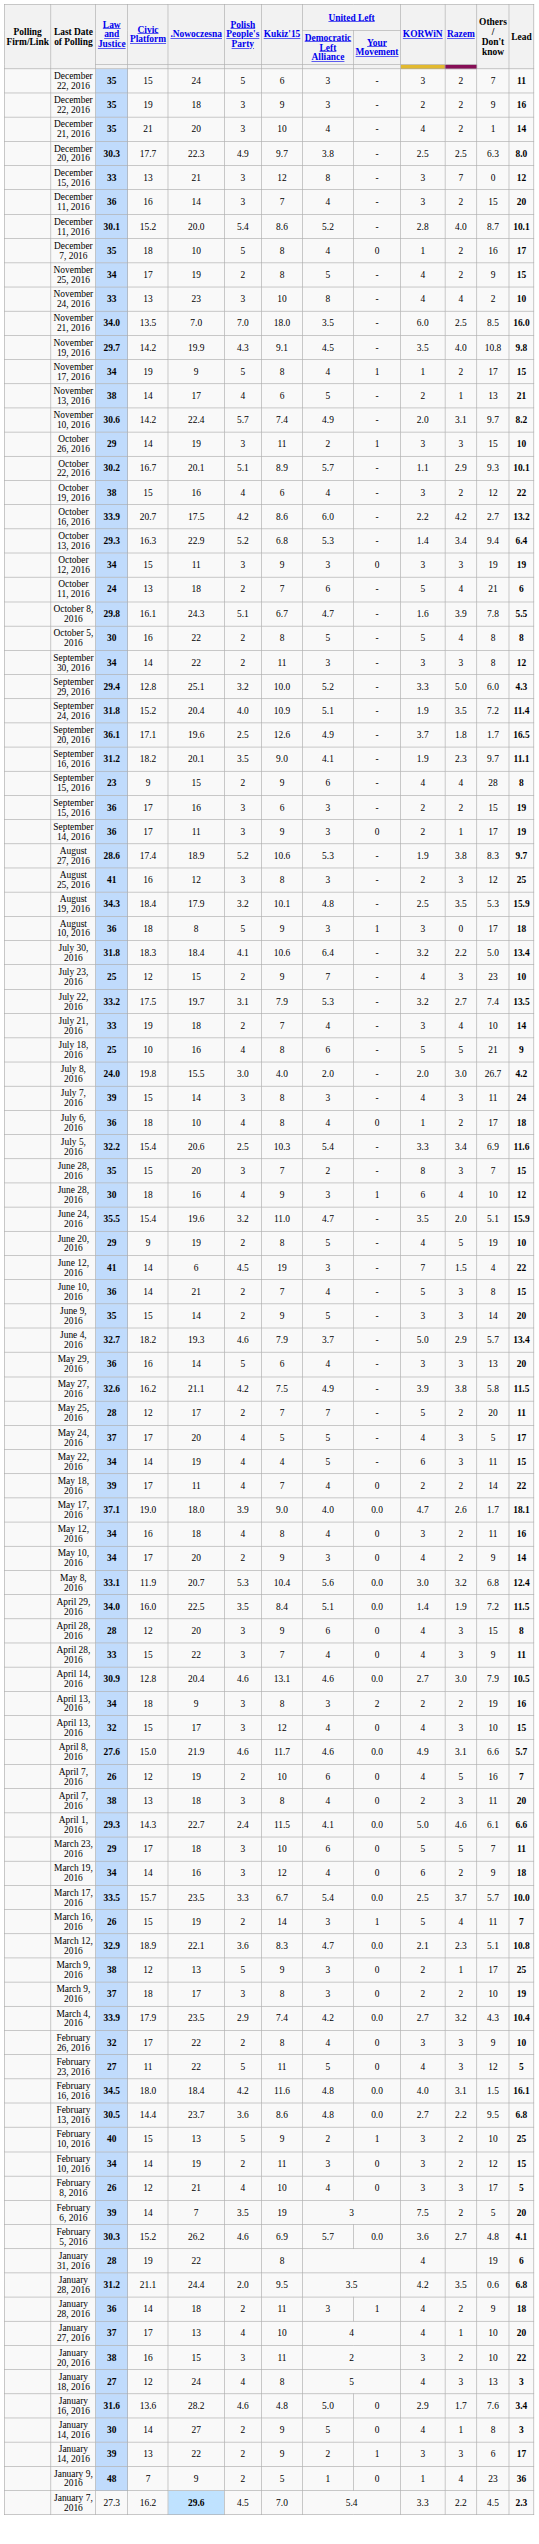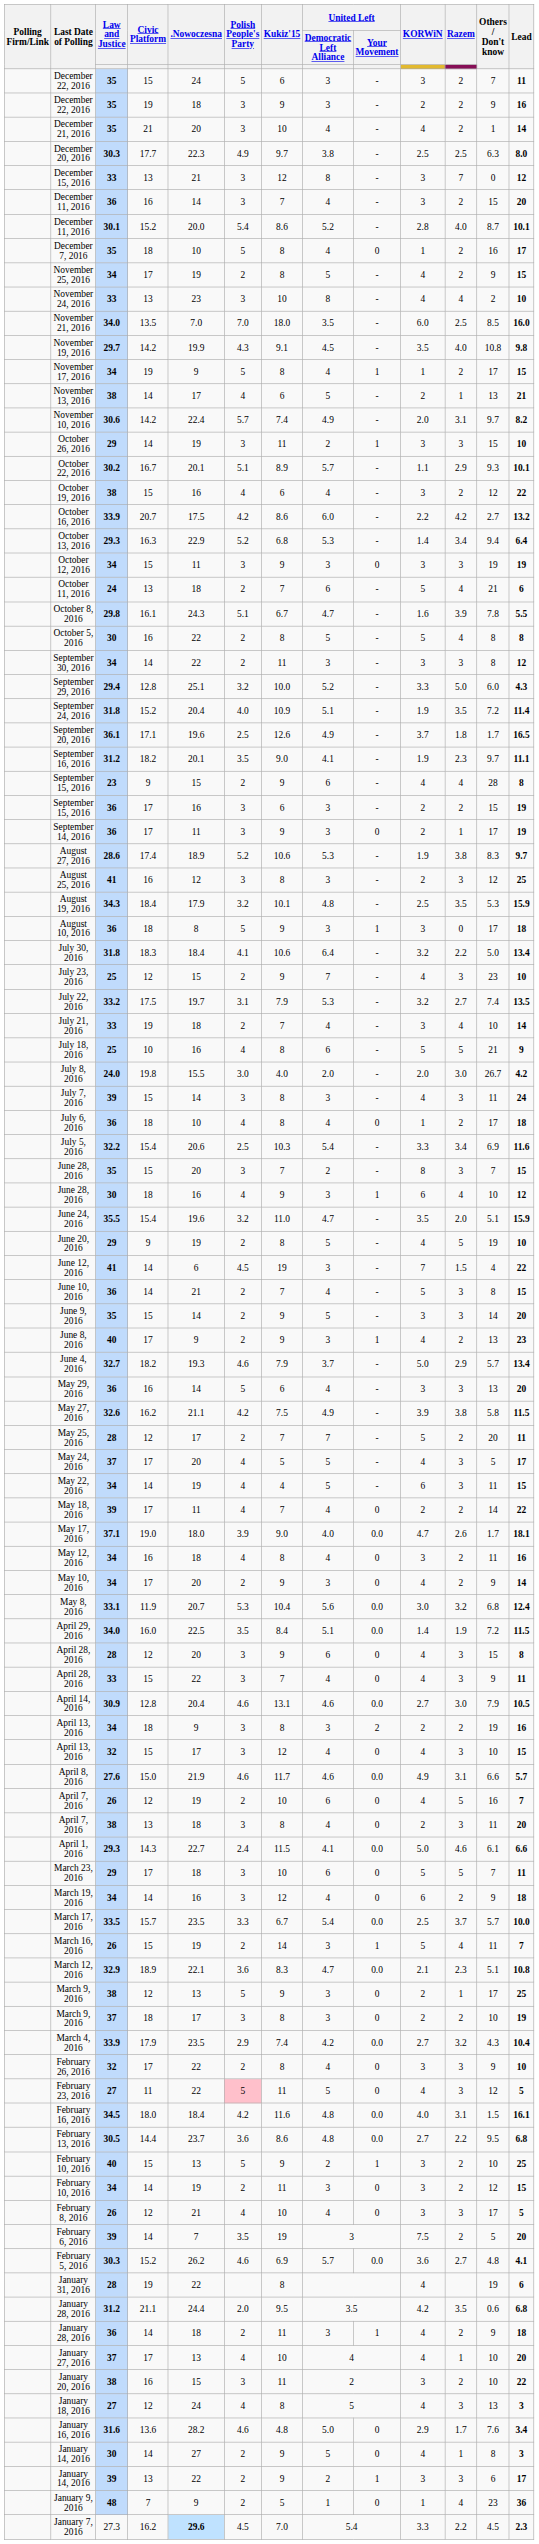+ row: (73, 1340)
(243, 2067) no background -> (243, 2091) pink background
